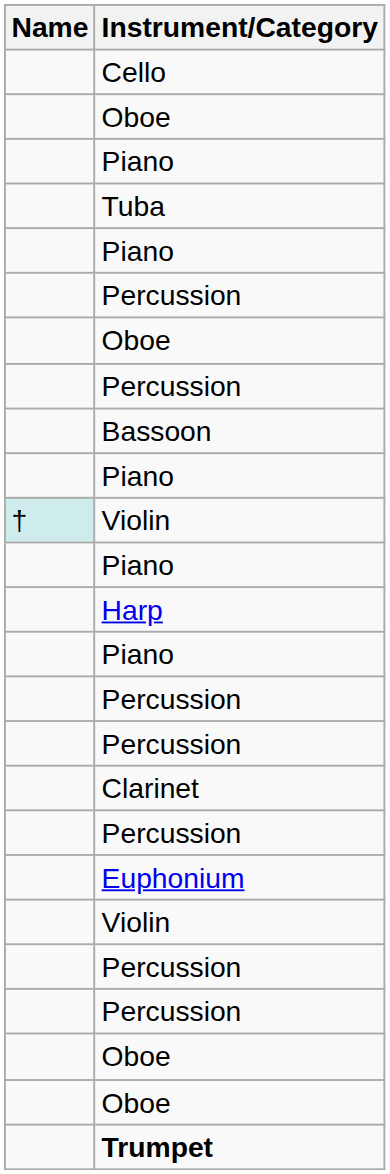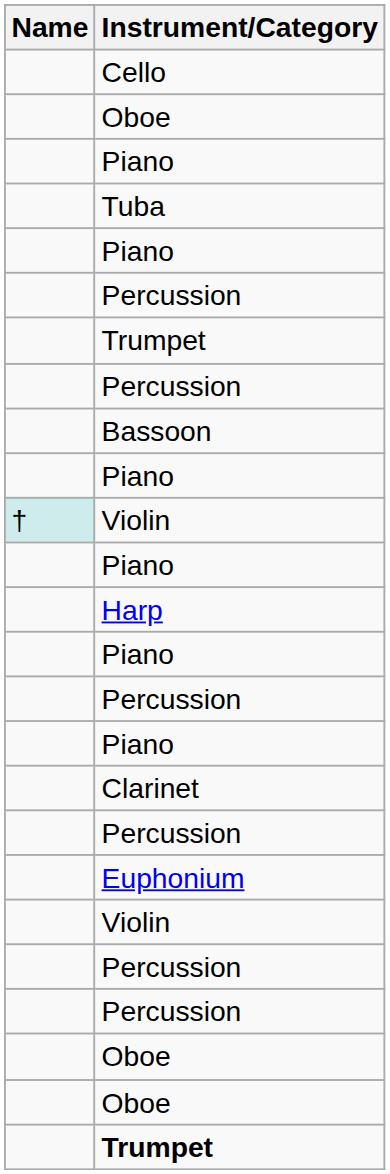(136, 341) Oboe -> (154, 341) Trumpet
(171, 744) Percussion -> (138, 744) Piano
